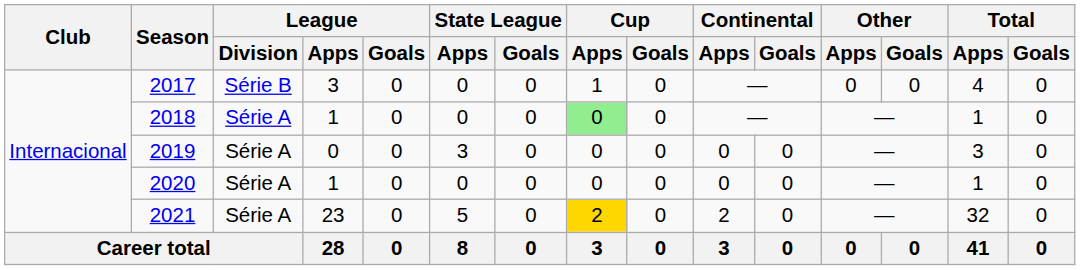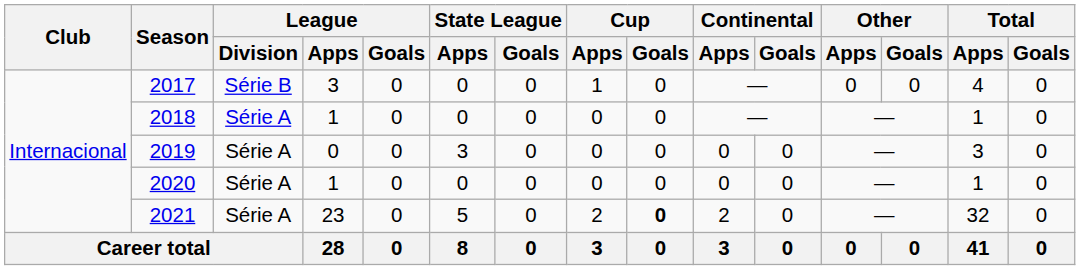(597, 118) lightgreen background -> (597, 118) no background
(597, 215) gold background -> (597, 215) no background
(660, 215) normal -> (660, 215) bold
